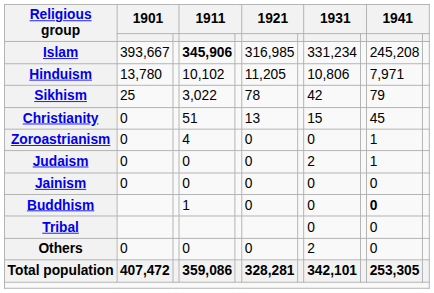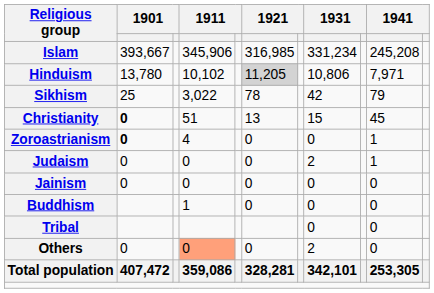(207, 52) bold -> (207, 52) normal
(265, 74) no background -> (265, 74) lightgrey background
(124, 118) normal -> (124, 118) bold
(124, 140) normal -> (124, 140) bold
(373, 205) bold -> (373, 205) normal
(186, 249) no background -> (186, 249) lightsalmon background
